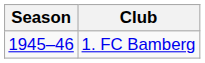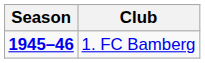(41, 44) normal -> (41, 44) bold
